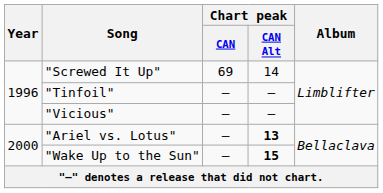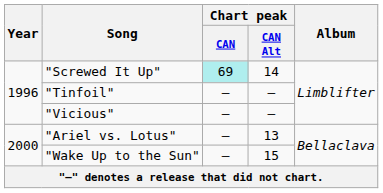(226, 72) no background -> (226, 72) paleturquoise background
(271, 135) bold -> (271, 135) normal
(271, 156) bold -> (271, 156) normal
